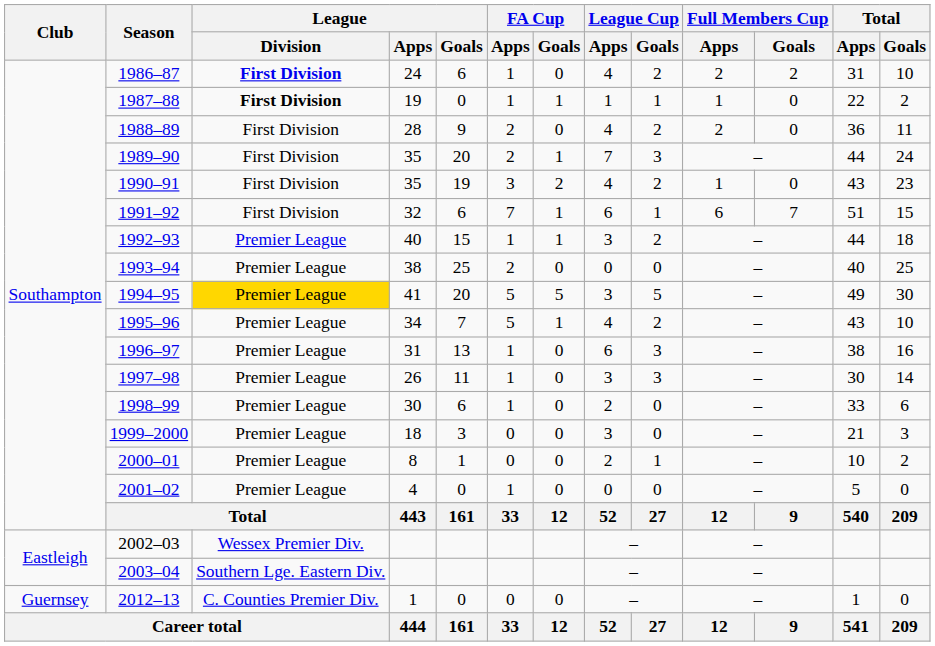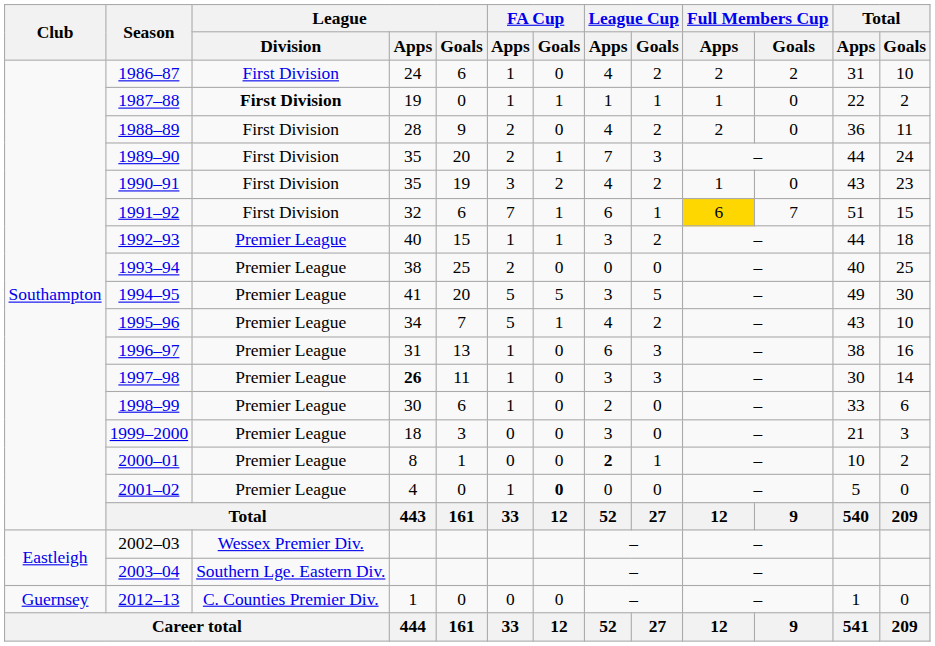(291, 73) bold -> (291, 73) normal
(719, 211) no background -> (719, 211) gold background
(291, 294) gold background -> (291, 294) no background
(413, 377) normal -> (413, 377) bold
(608, 460) normal -> (608, 460) bold
(559, 488) normal -> (559, 488) bold
